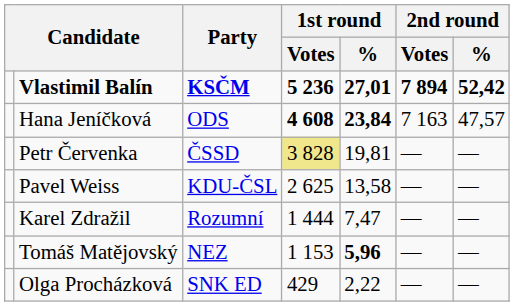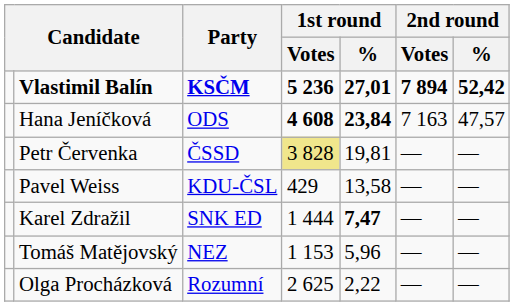(310, 185) 2 625 -> (303, 185) 429
(225, 218) Rozumní -> (224, 218) SNK ED
(362, 218) normal -> (362, 218) bold
(362, 251) bold -> (362, 251) normal
(224, 284) SNK ED -> (225, 284) Rozumní
(303, 284) 429 -> (310, 284) 2 625
